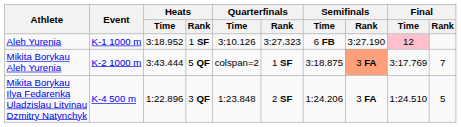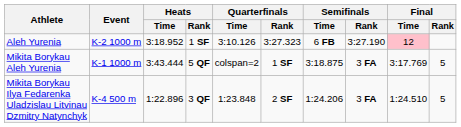(116, 42) K-1 1000 m -> (116, 42) K-2 1000 m
(116, 63) K-2 1000 m -> (116, 63) K-1 1000 m
(366, 63) lightsalmon background -> (366, 63) no background
(443, 63) 7 -> (443, 63) 5
